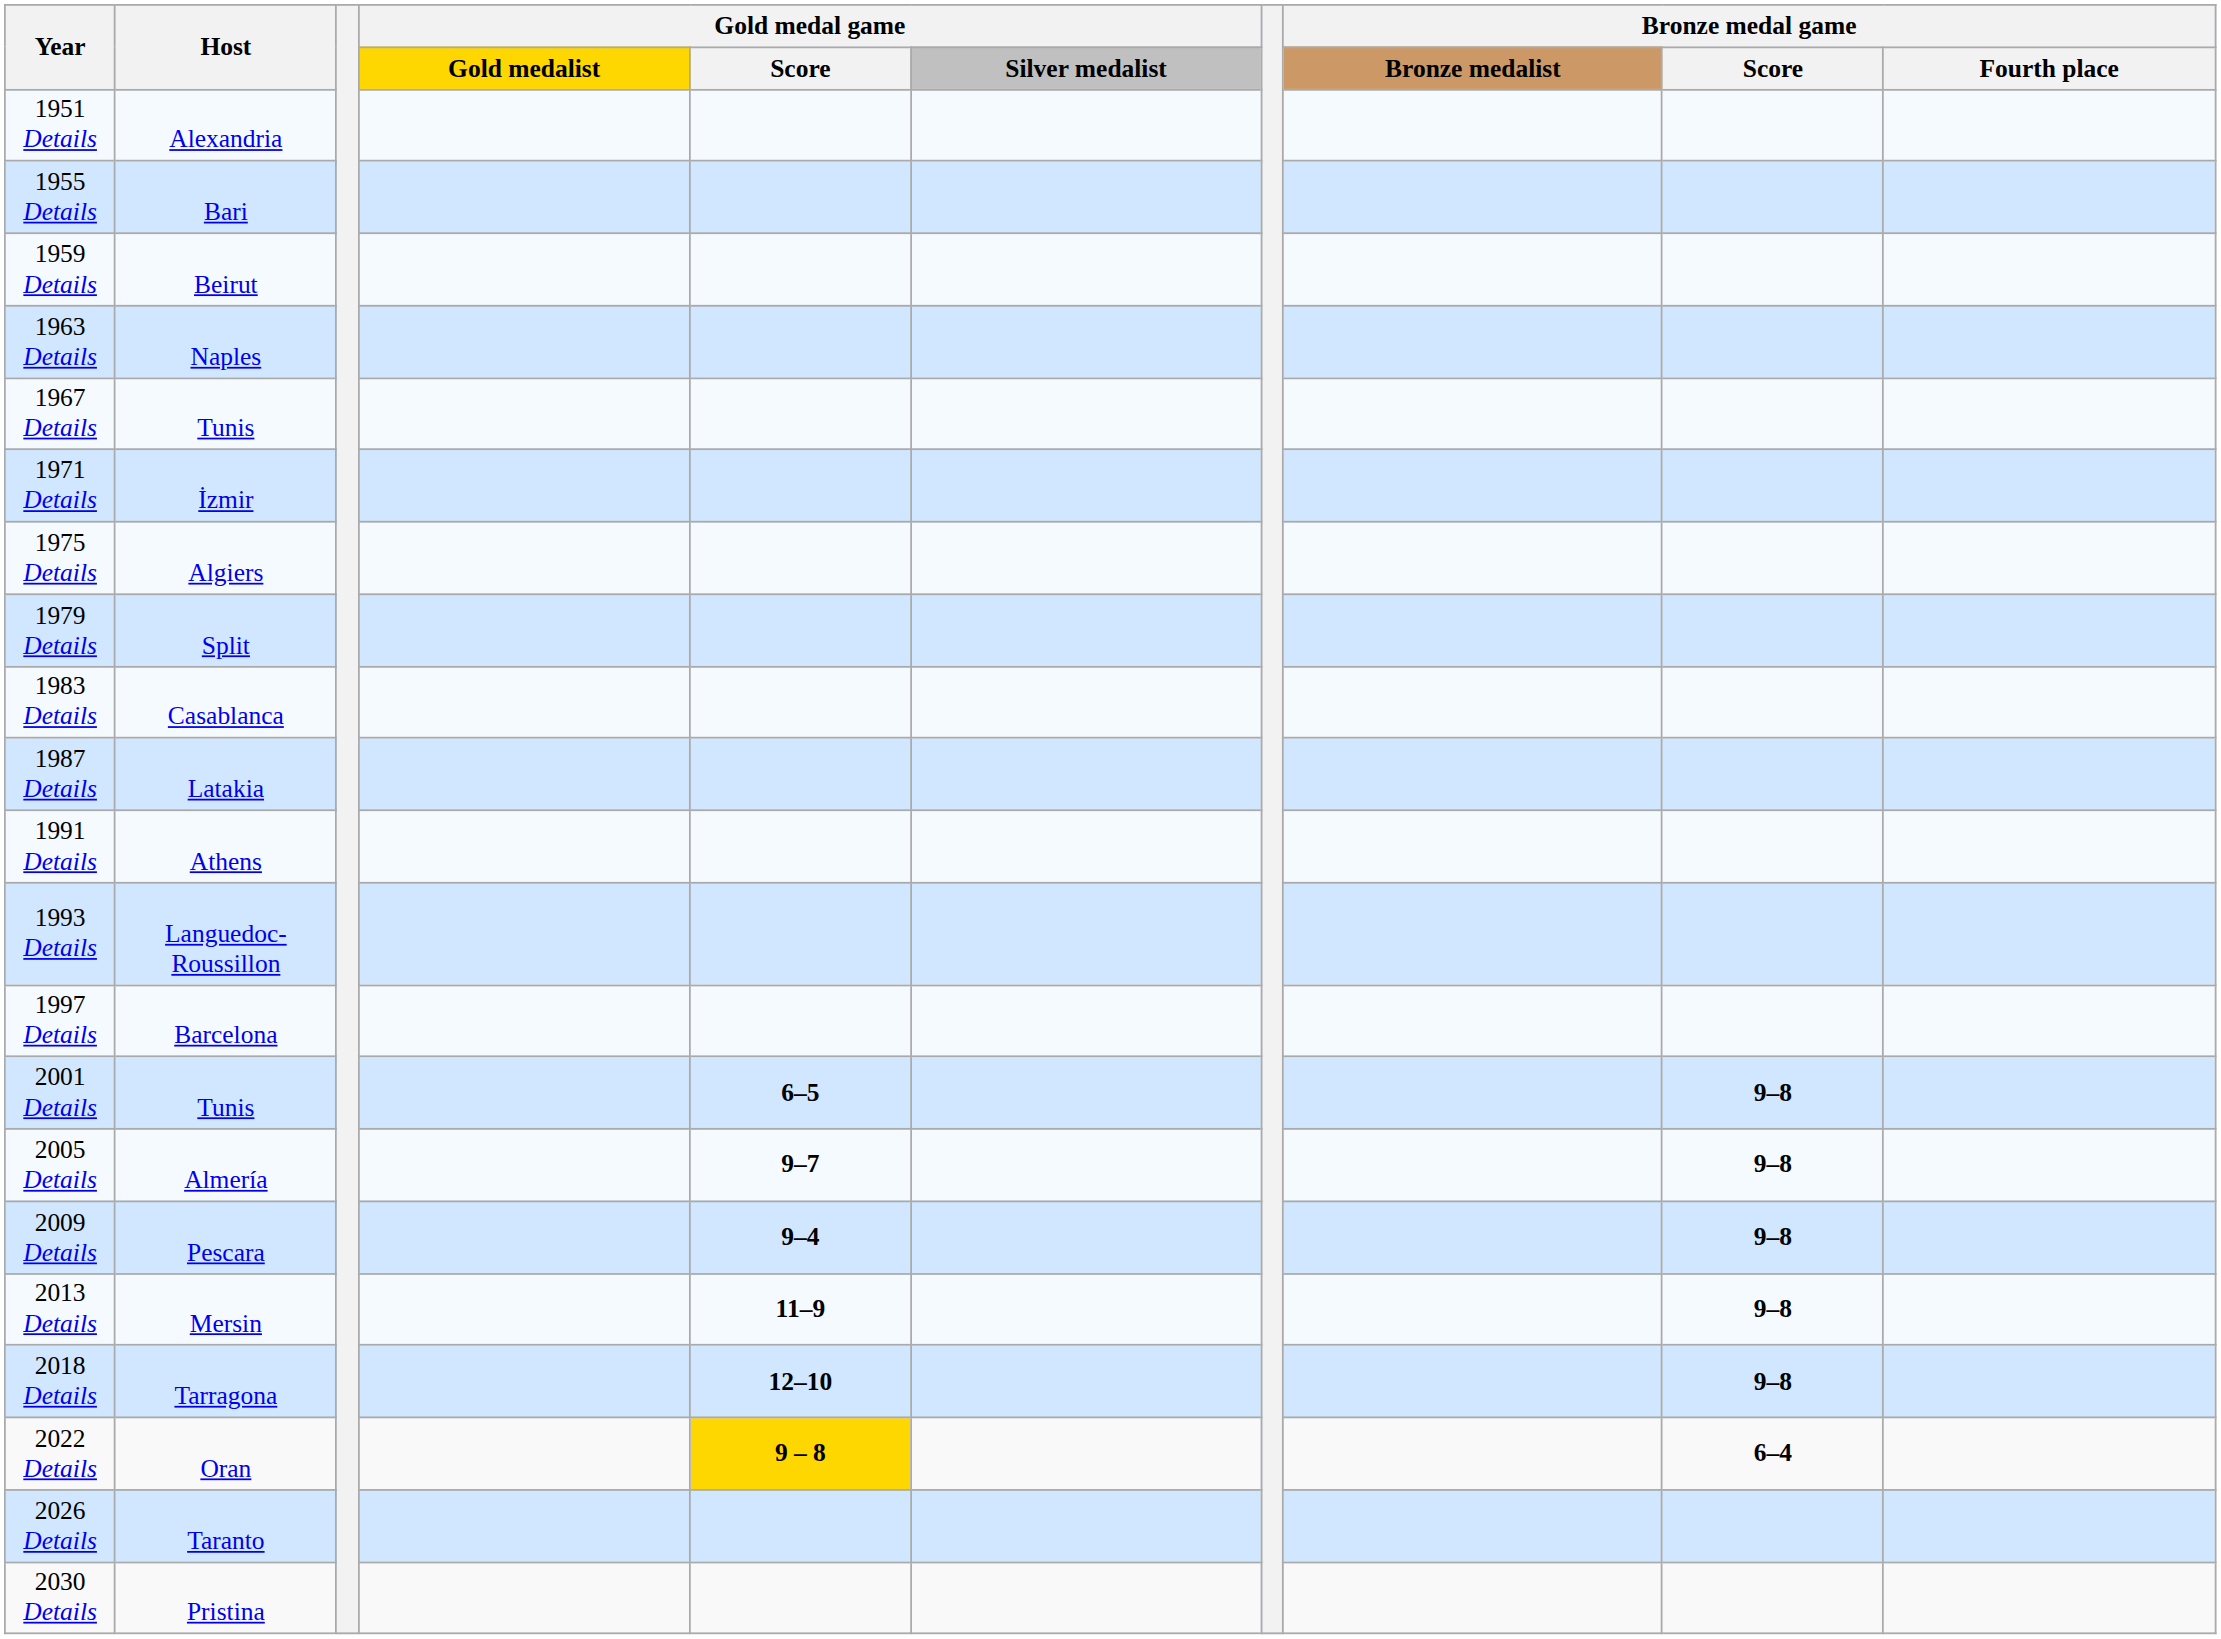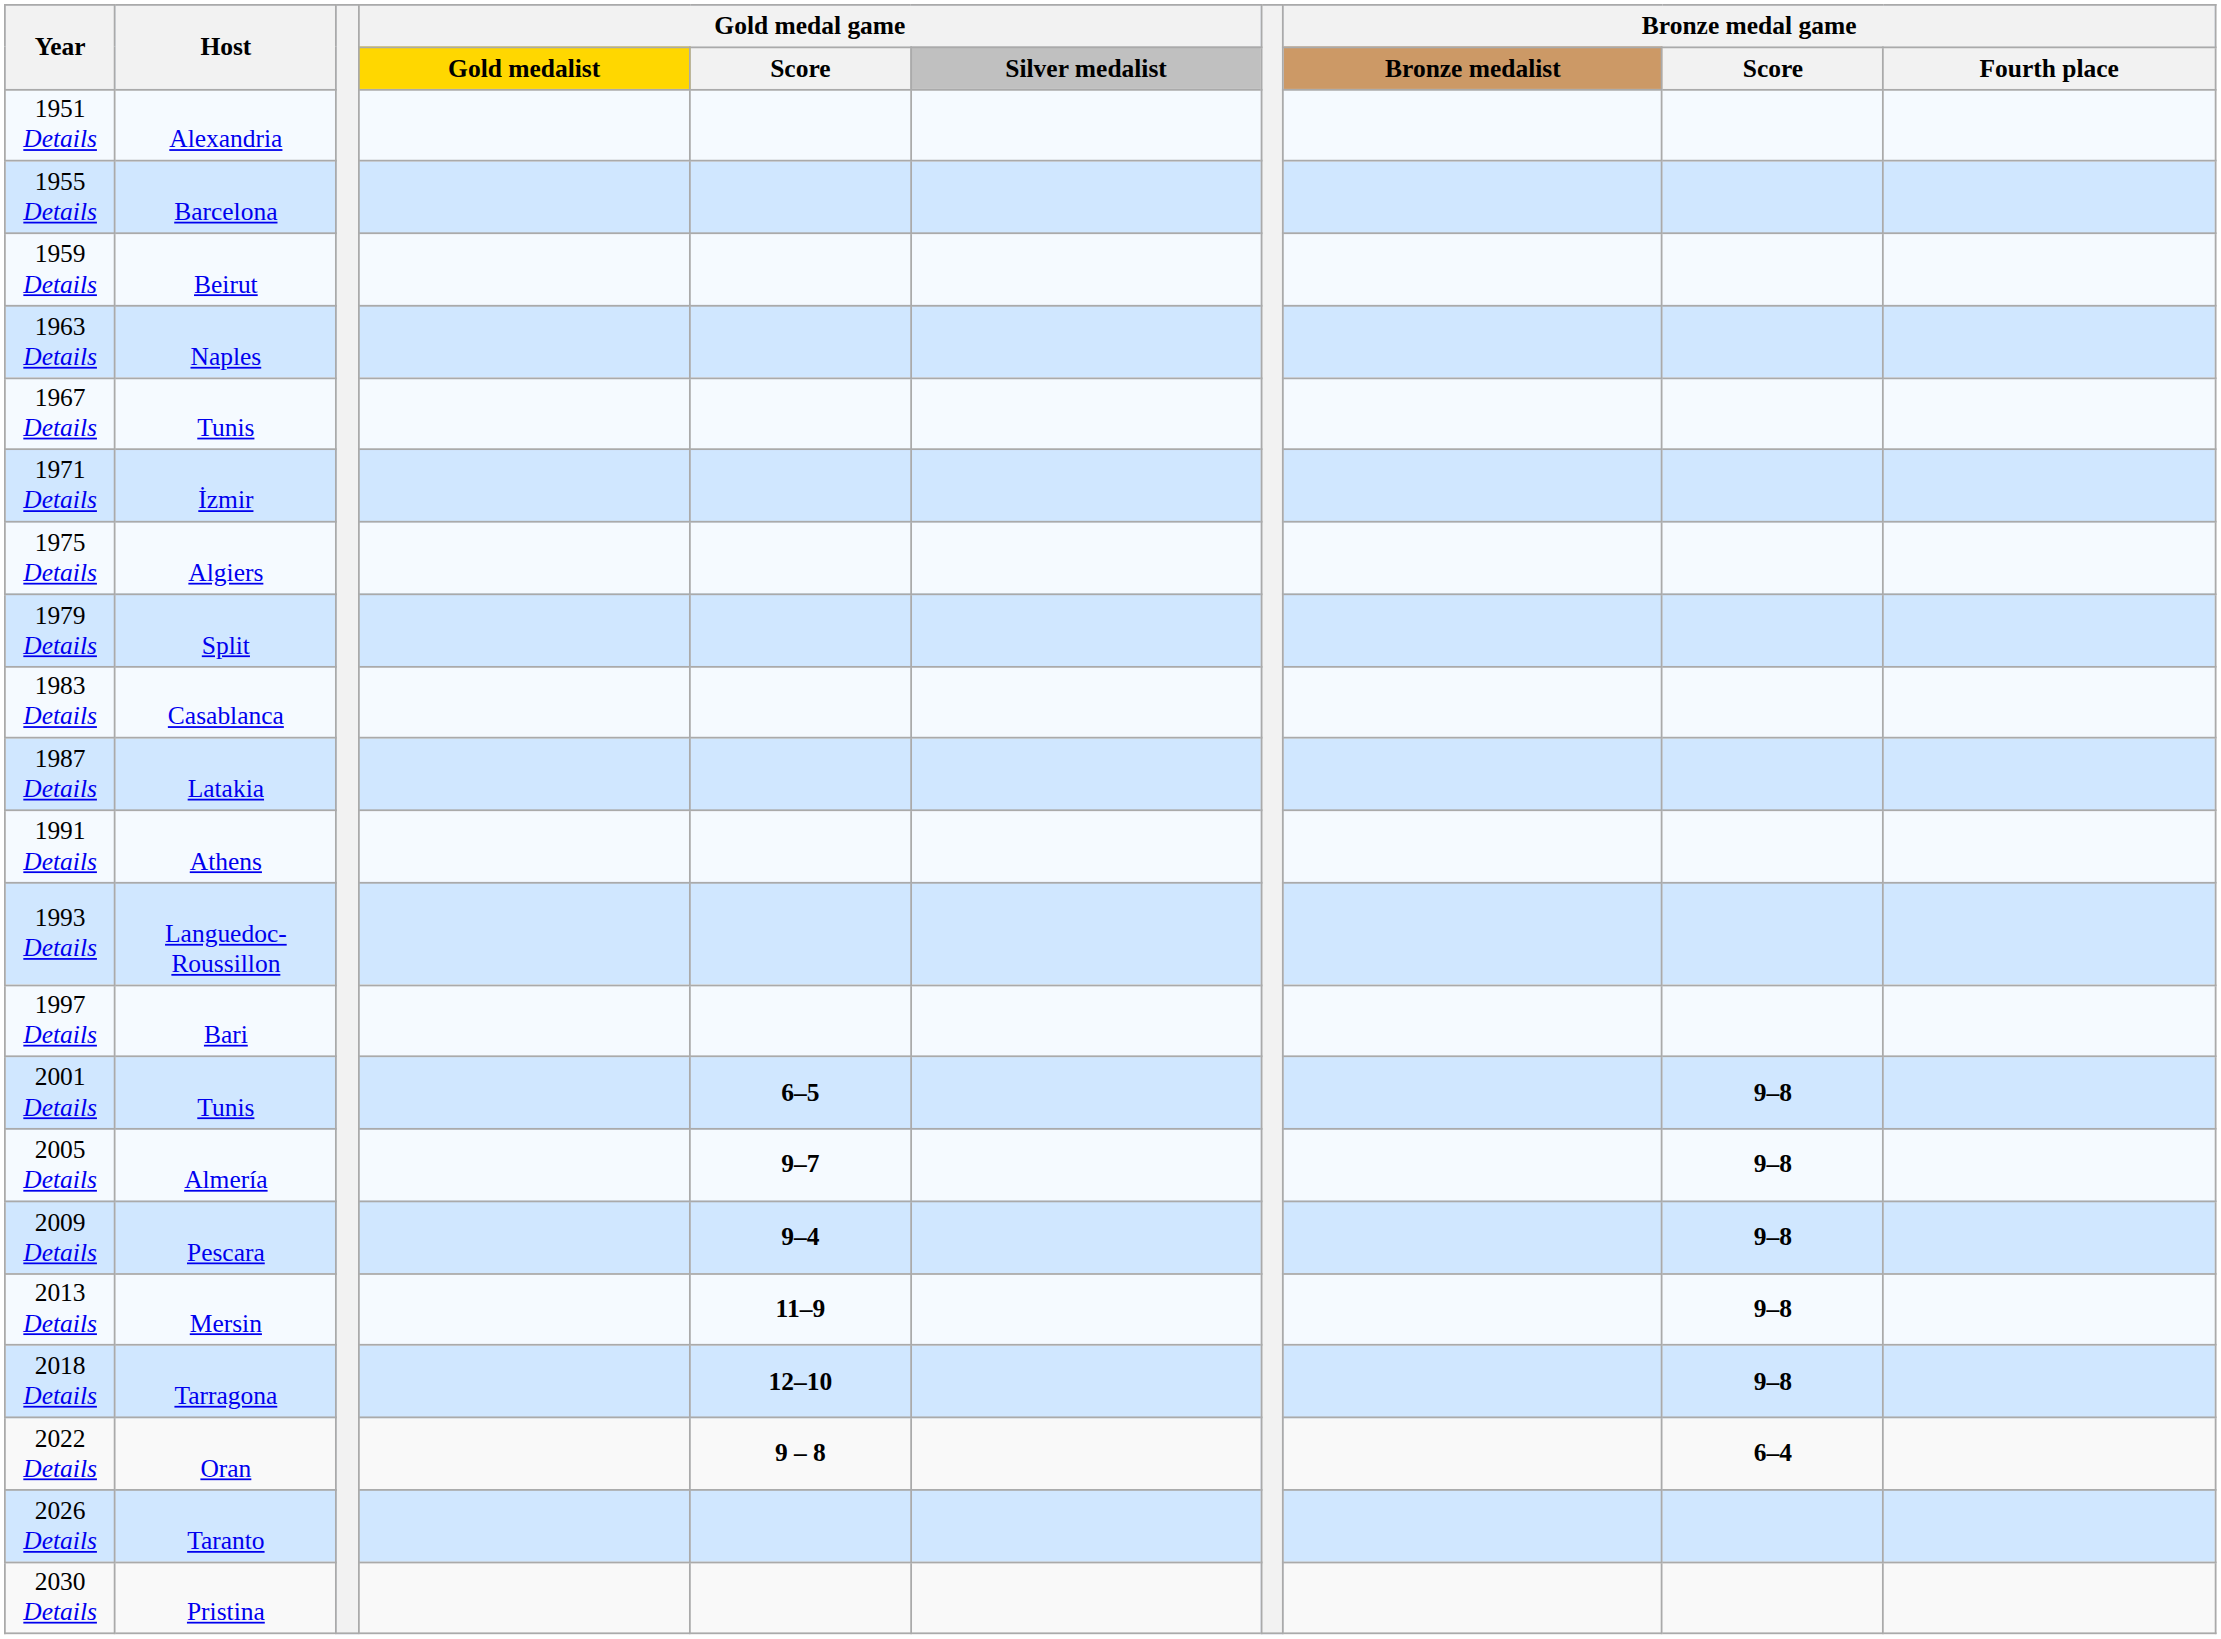(226, 212) Bari -> (226, 212) Barcelona
(226, 1035) Barcelona -> (226, 1035) Bari
(800, 1453) gold background -> (800, 1453) no background
